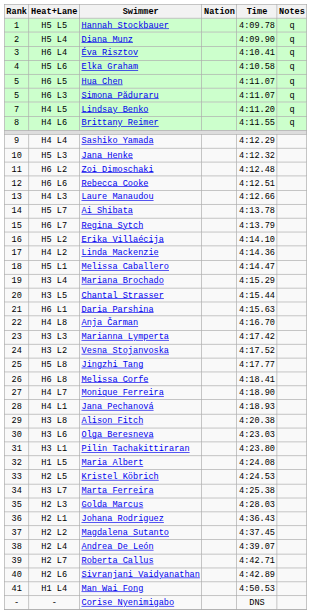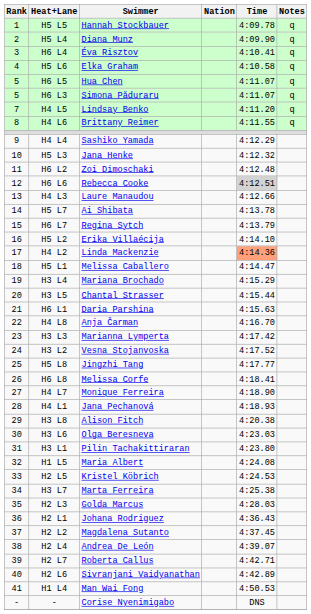(257, 183) no background -> (257, 183) lightgrey background
(257, 253) no background -> (257, 253) lightsalmon background
